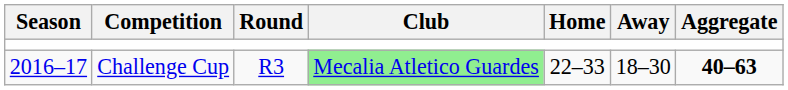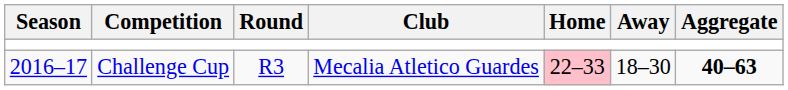(426, 67) lightgreen background -> (426, 67) no background
(577, 67) no background -> (577, 67) pink background
